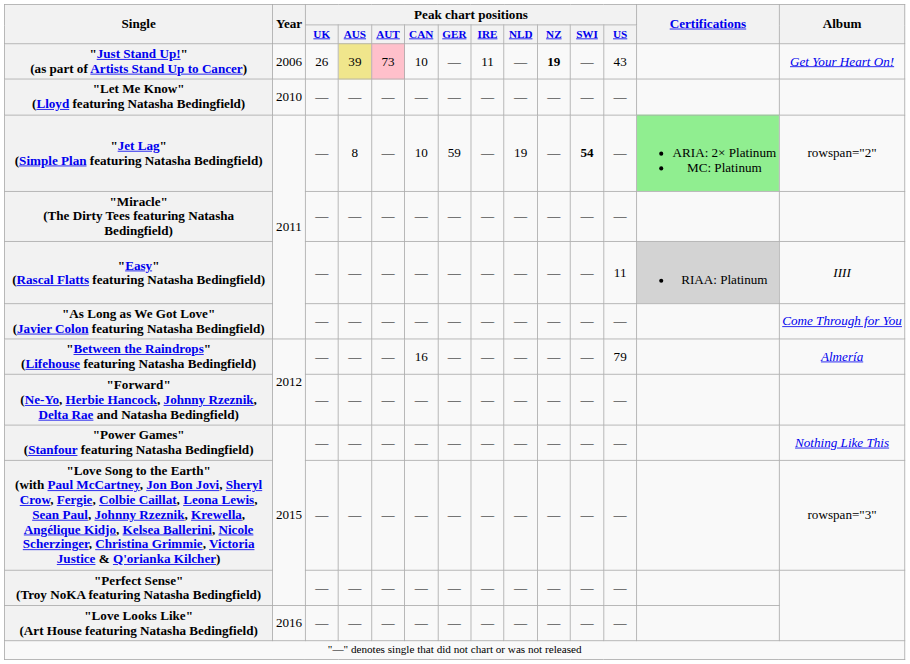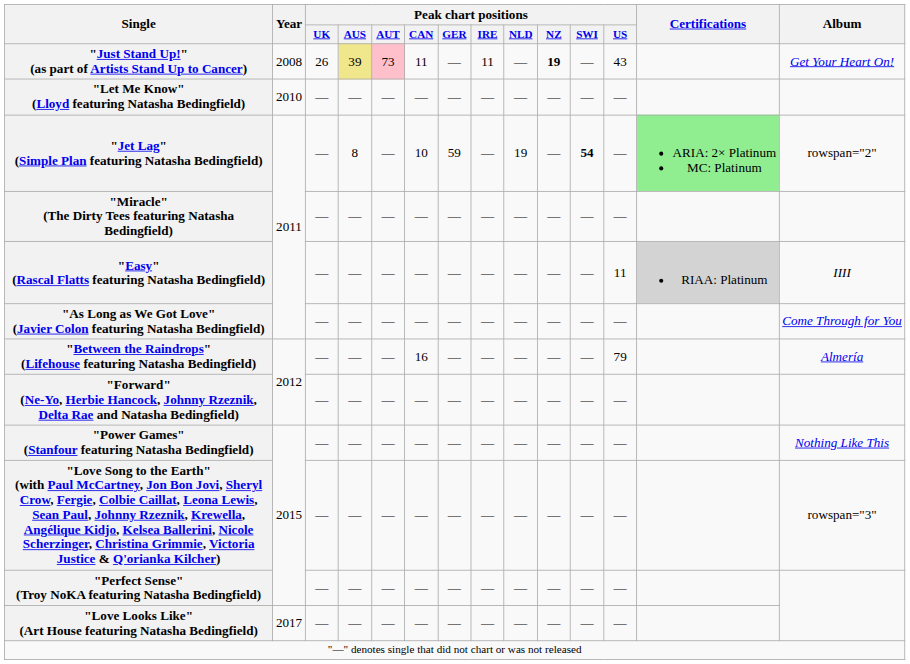(289, 61) 2006 -> (289, 61) 2008
(421, 61) 10 -> (421, 61) 11
(289, 623) 2016 -> (289, 623) 2017
